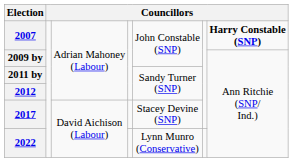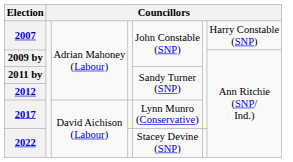(248, 35) bold -> (244, 35) normal
(167, 114) Stacey Devine (SNP) -> (167, 114) Lynn Munro (Conservative)
(167, 143) Lynn Munro (Conservative) -> (167, 143) Stacey Devine (SNP)
